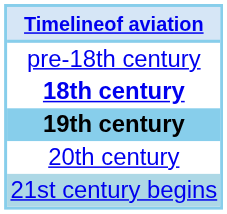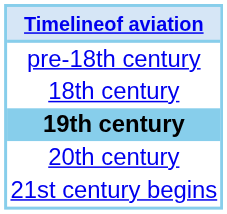(114, 91) bold -> (114, 91) normal
(114, 190) lightblue background -> (114, 190) no background
